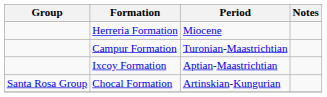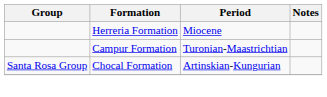- row: (129, 65)
